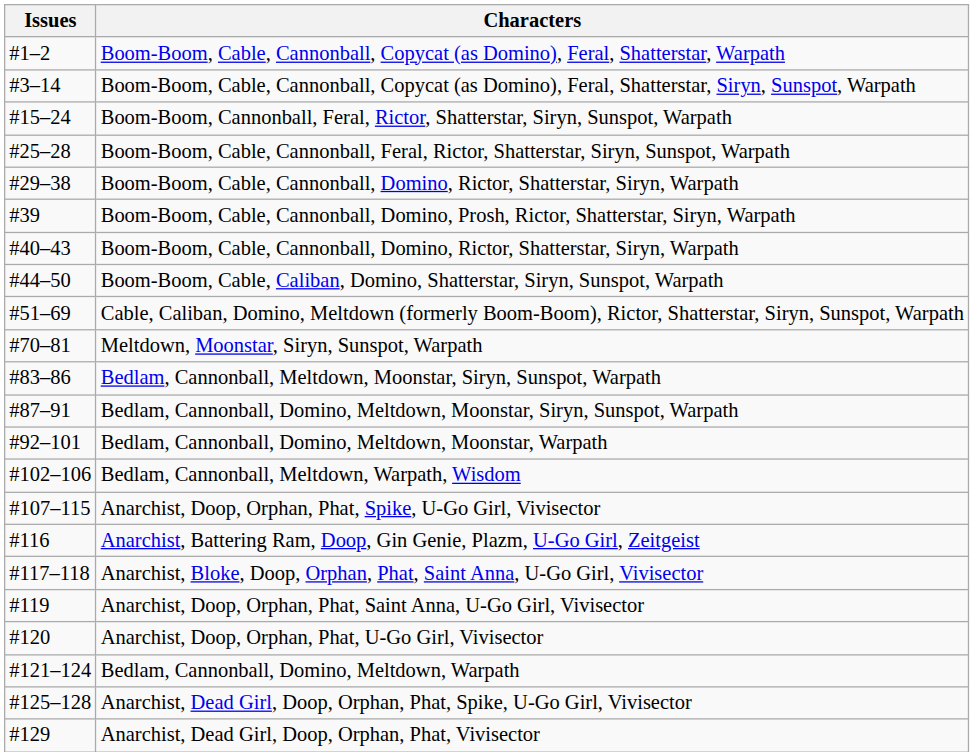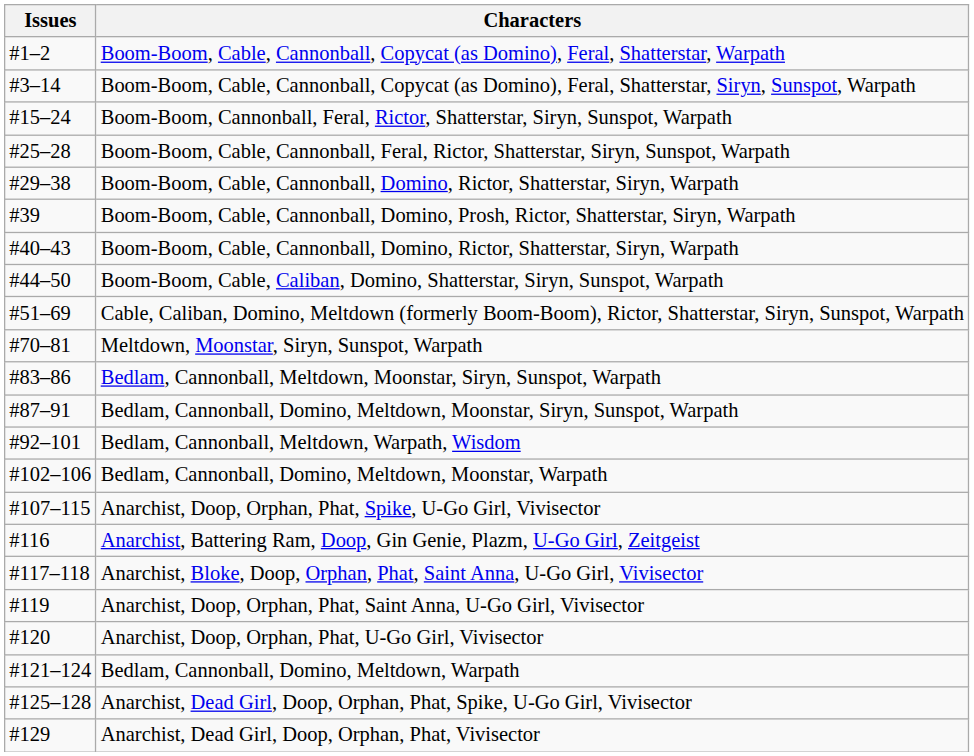(354, 442) Bedlam, Cannonball, Domino, Meltdown, Moonstar, Warpath -> (311, 442) Bedlam, Cannonball, Meltdown, Warpath, Wisdom
(311, 475) Bedlam, Cannonball, Meltdown, Warpath, Wisdom -> (354, 475) Bedlam, Cannonball, Domino, Meltdown, Moonstar, Warpath
